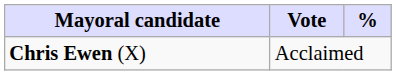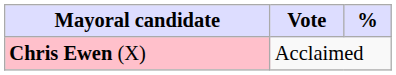(78, 53) no background -> (78, 53) pink background
